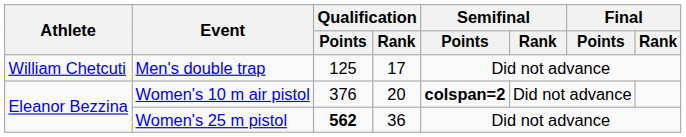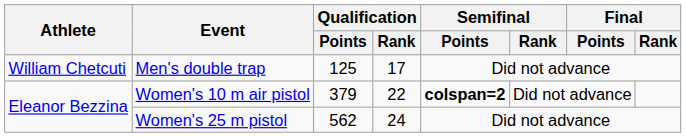(343, 94) 376 -> (343, 94) 379
(396, 94) 20 -> (396, 94) 22
(343, 120) bold -> (343, 120) normal
(396, 120) 36 -> (396, 120) 24
